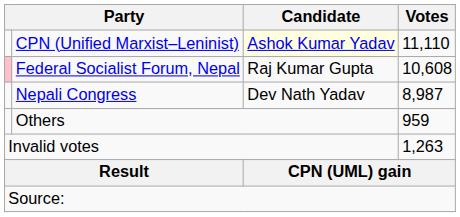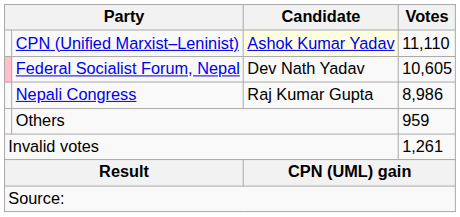(310, 69) Raj Kumar Gupta -> (306, 69) Dev Nath Yadav
(427, 69) 10,608 -> (427, 69) 10,605
(306, 95) Dev Nath Yadav -> (310, 95) Raj Kumar Gupta
(423, 95) 8,987 -> (423, 95) 8,986
(423, 146) 1,263 -> (423, 146) 1,261
